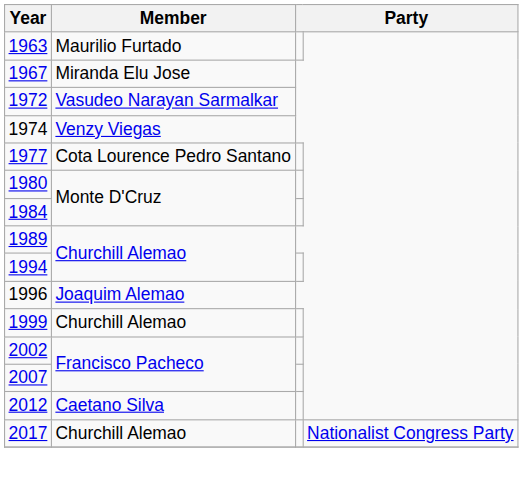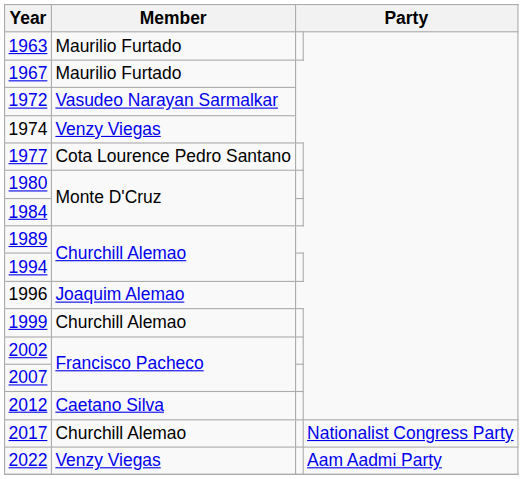(123, 73) Miranda Elu Jose -> (118, 73) Maurilio Furtado
+ row: (28, 460)
